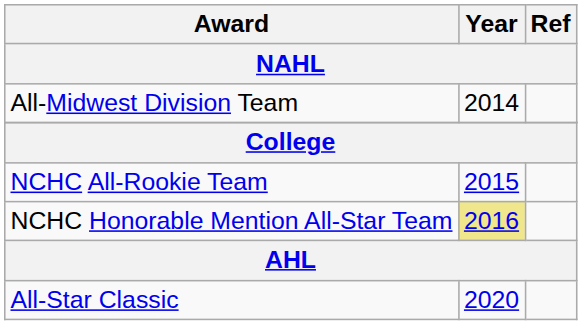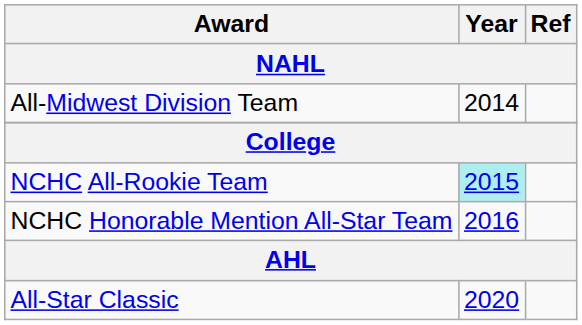(492, 181) no background -> (492, 181) paleturquoise background
(492, 220) khaki background -> (492, 220) no background
